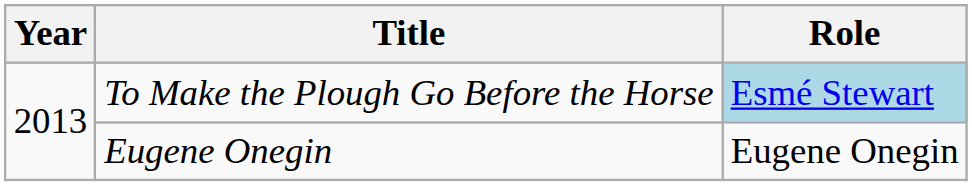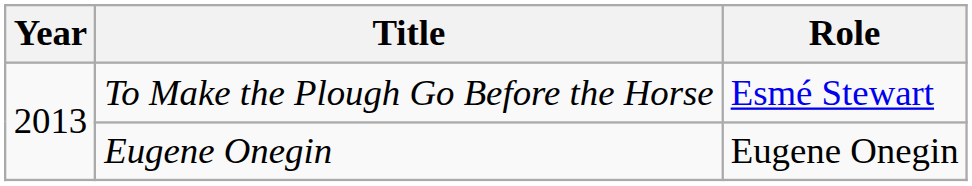(832, 92) lightblue background -> (832, 92) no background
